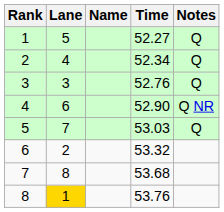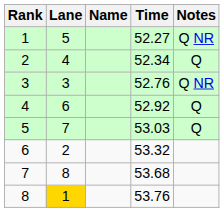(196, 38) Q -> (196, 38) Q NR
(196, 83) Q -> (196, 83) Q NR
(152, 106) 52.90 -> (152, 106) 52.92
(196, 106) Q NR -> (196, 106) Q
